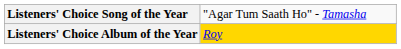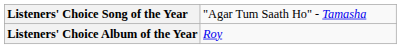(213, 33) gold background -> (213, 33) no background
